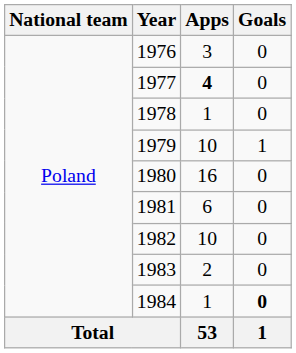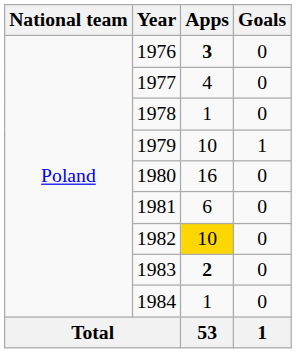(207, 51) normal -> (207, 51) bold
(207, 82) bold -> (207, 82) normal
(207, 238) no background -> (207, 238) gold background
(207, 269) normal -> (207, 269) bold
(262, 301) bold -> (262, 301) normal
